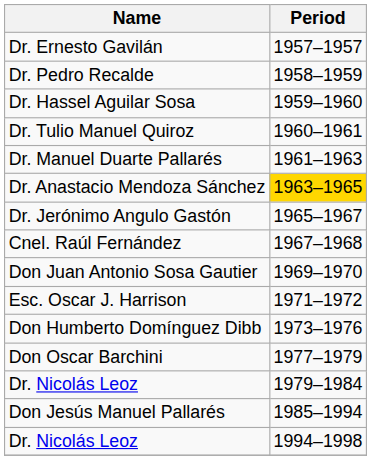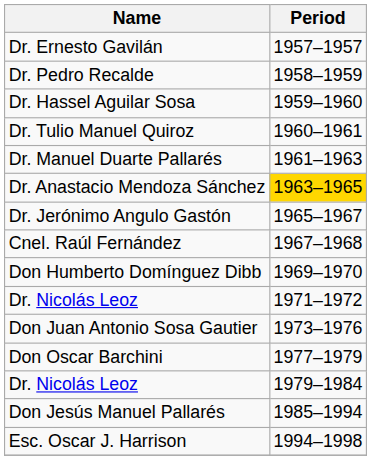(133, 272) Don Juan Antonio Sosa Gautier -> (135, 272) Don Humberto Domínguez Dibb
(97, 300) Esc. Oscar J. Harrison -> (73, 300) Dr. Nicolás Leoz
(135, 328) Don Humberto Domínguez Dibb -> (133, 328) Don Juan Antonio Sosa Gautier
(73, 441) Dr. Nicolás Leoz -> (97, 441) Esc. Oscar J. Harrison
